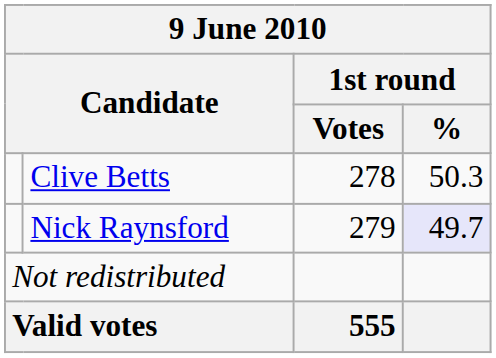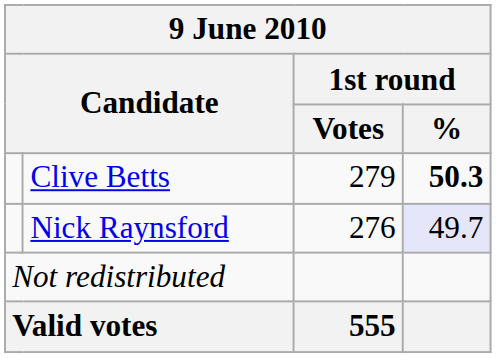(372, 177) 278 -> (372, 177) 279
(456, 177) normal -> (456, 177) bold
(372, 227) 279 -> (372, 227) 276
